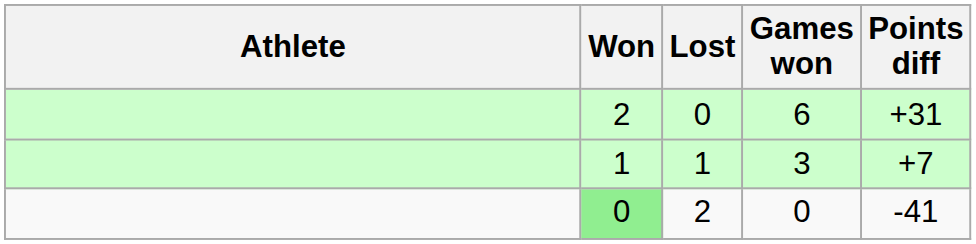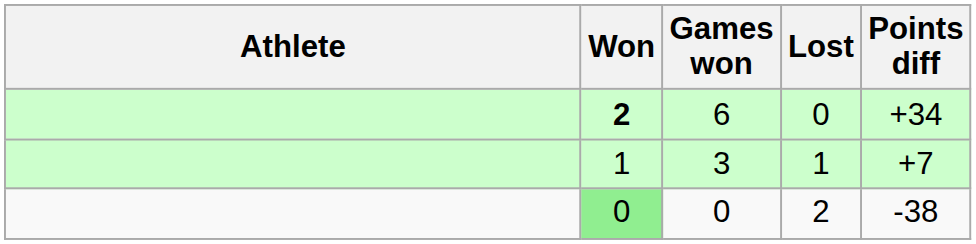columns swapped: (702, 46) <-> (802, 46)
(622, 113) normal -> (622, 113) bold
(916, 113) +31 -> (916, 113) +34
(916, 212) -41 -> (916, 212) -38
